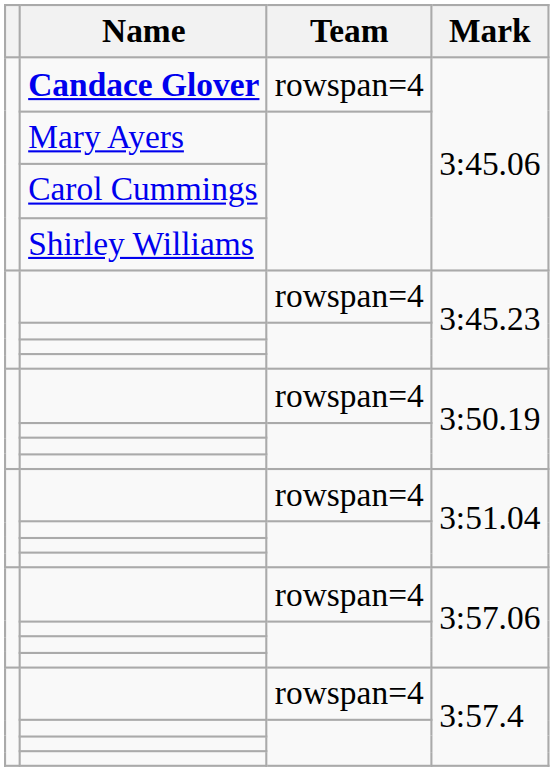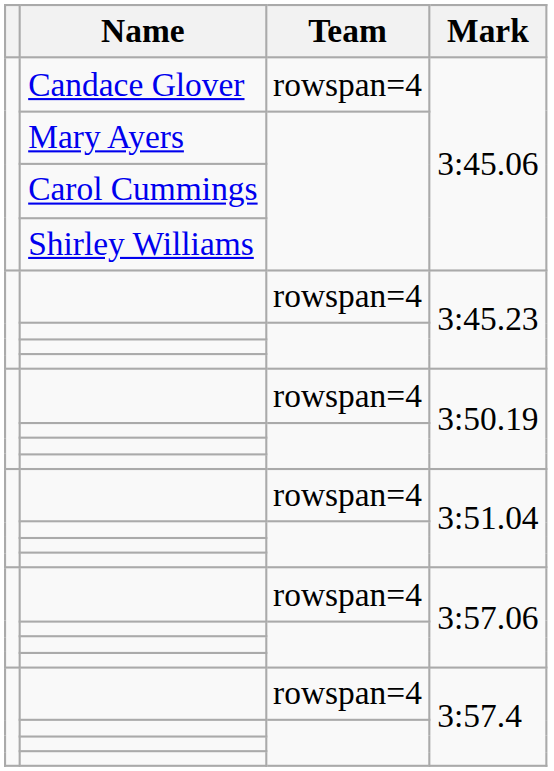(144, 84) bold -> (136, 84) normal
